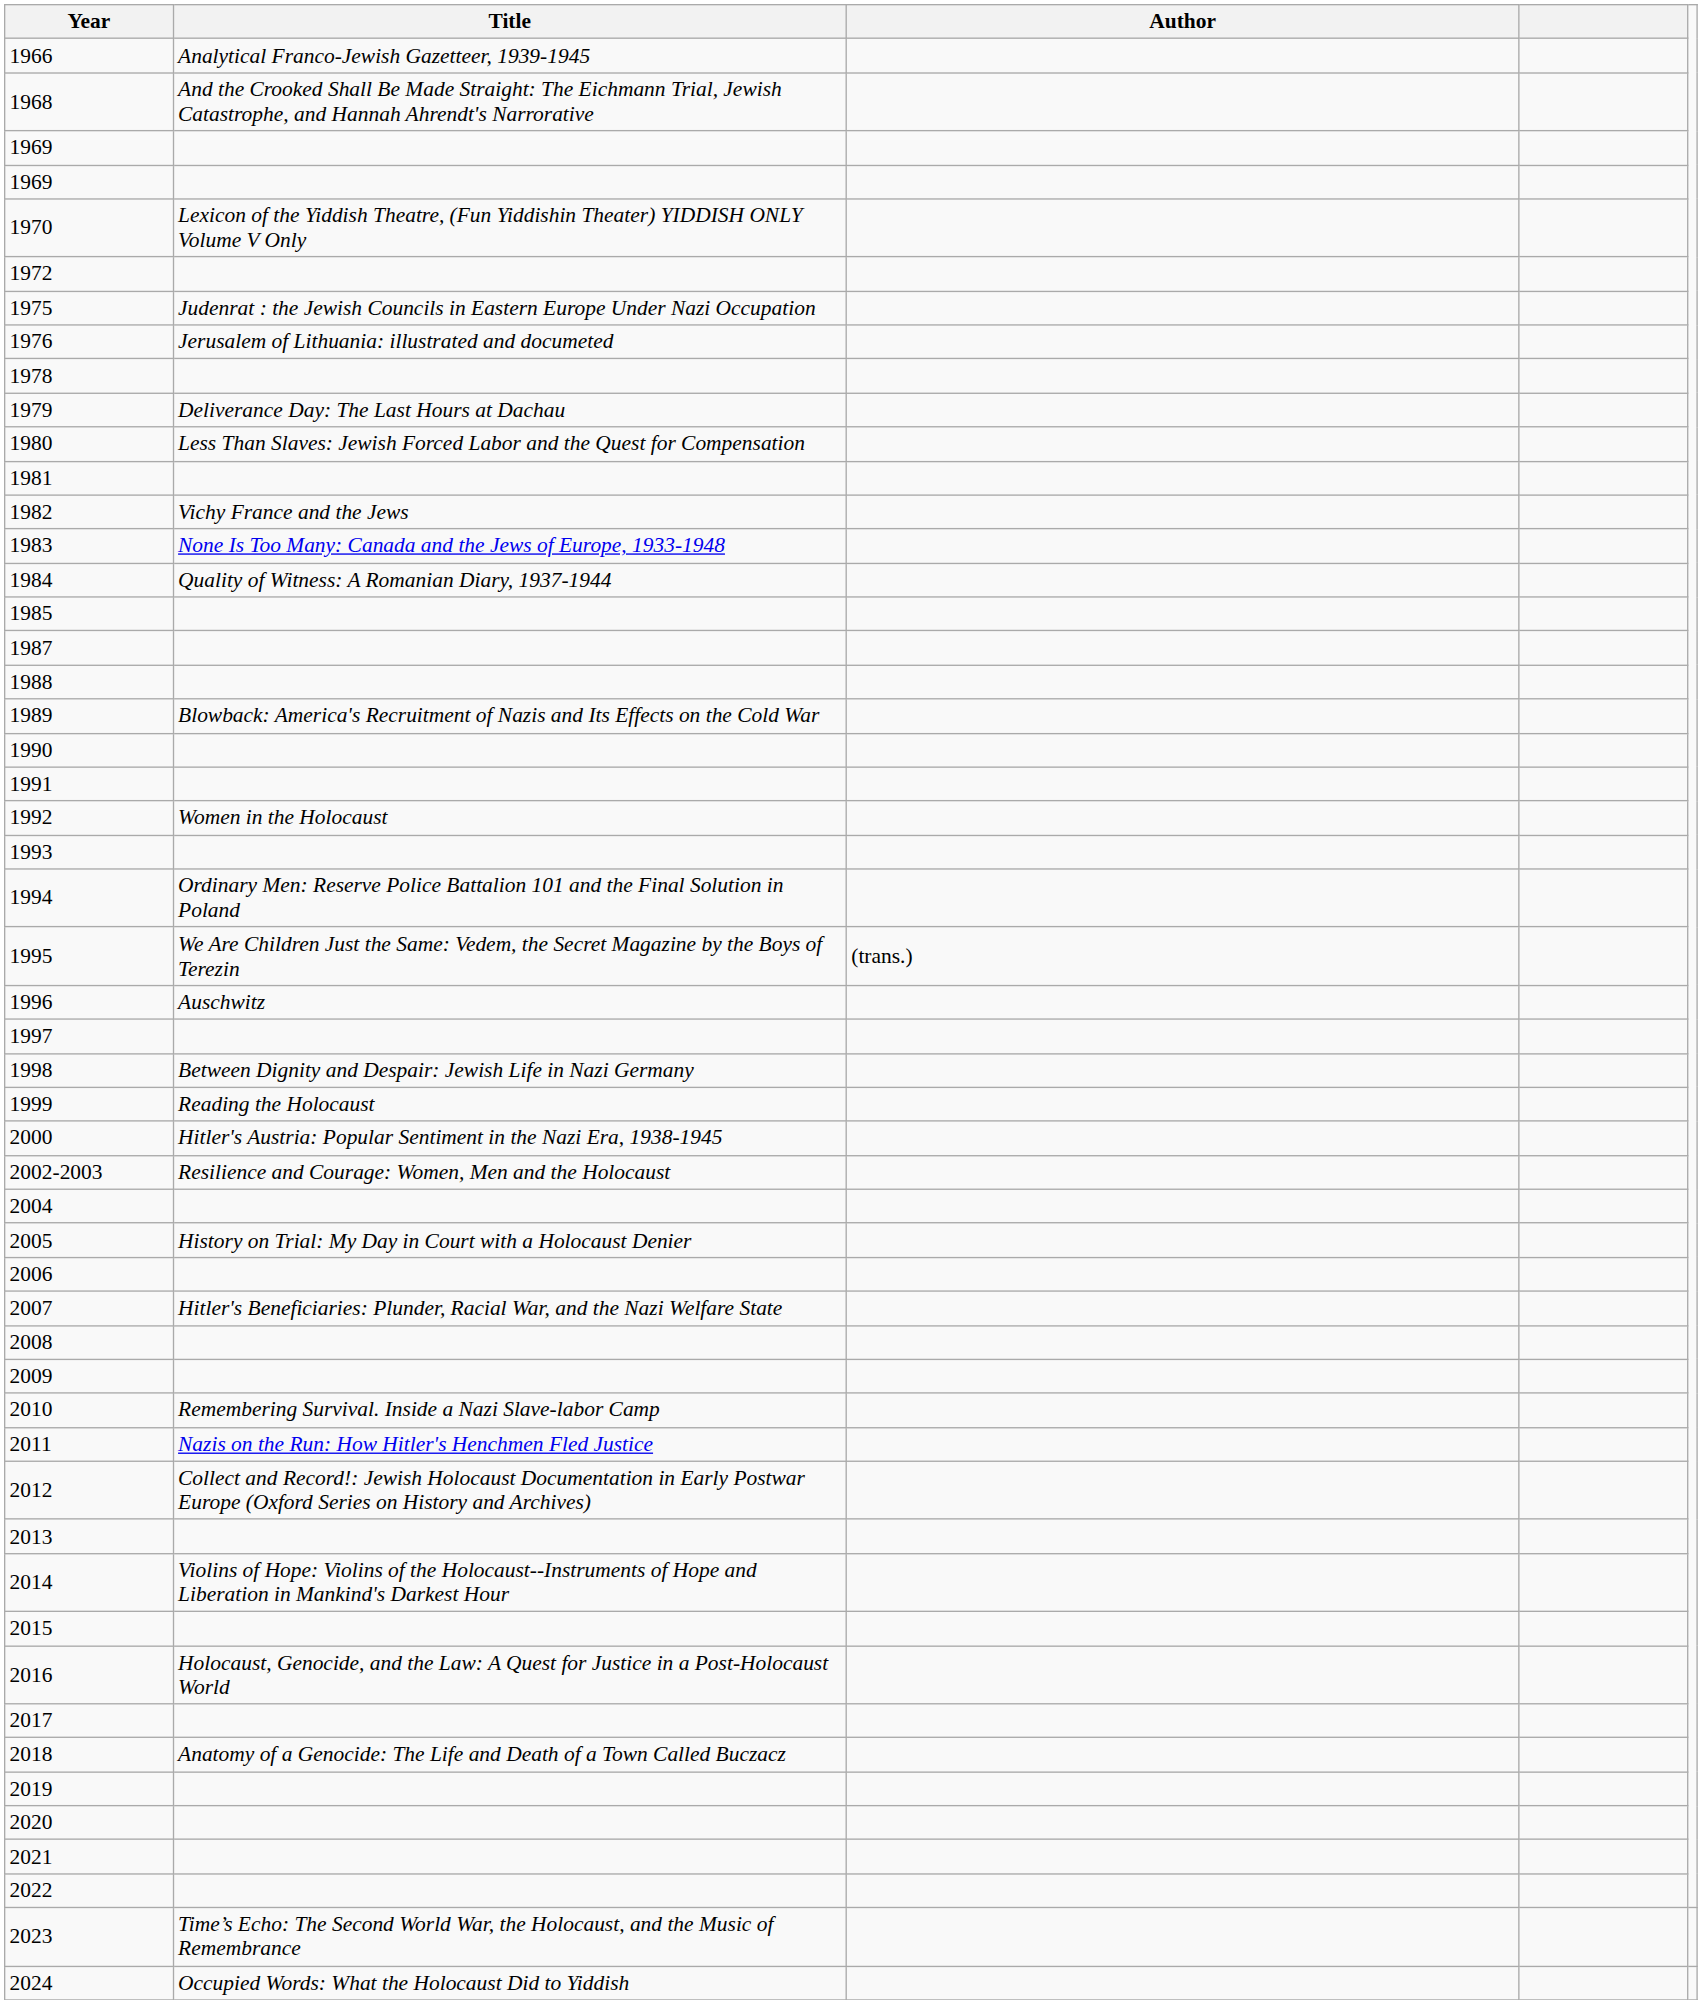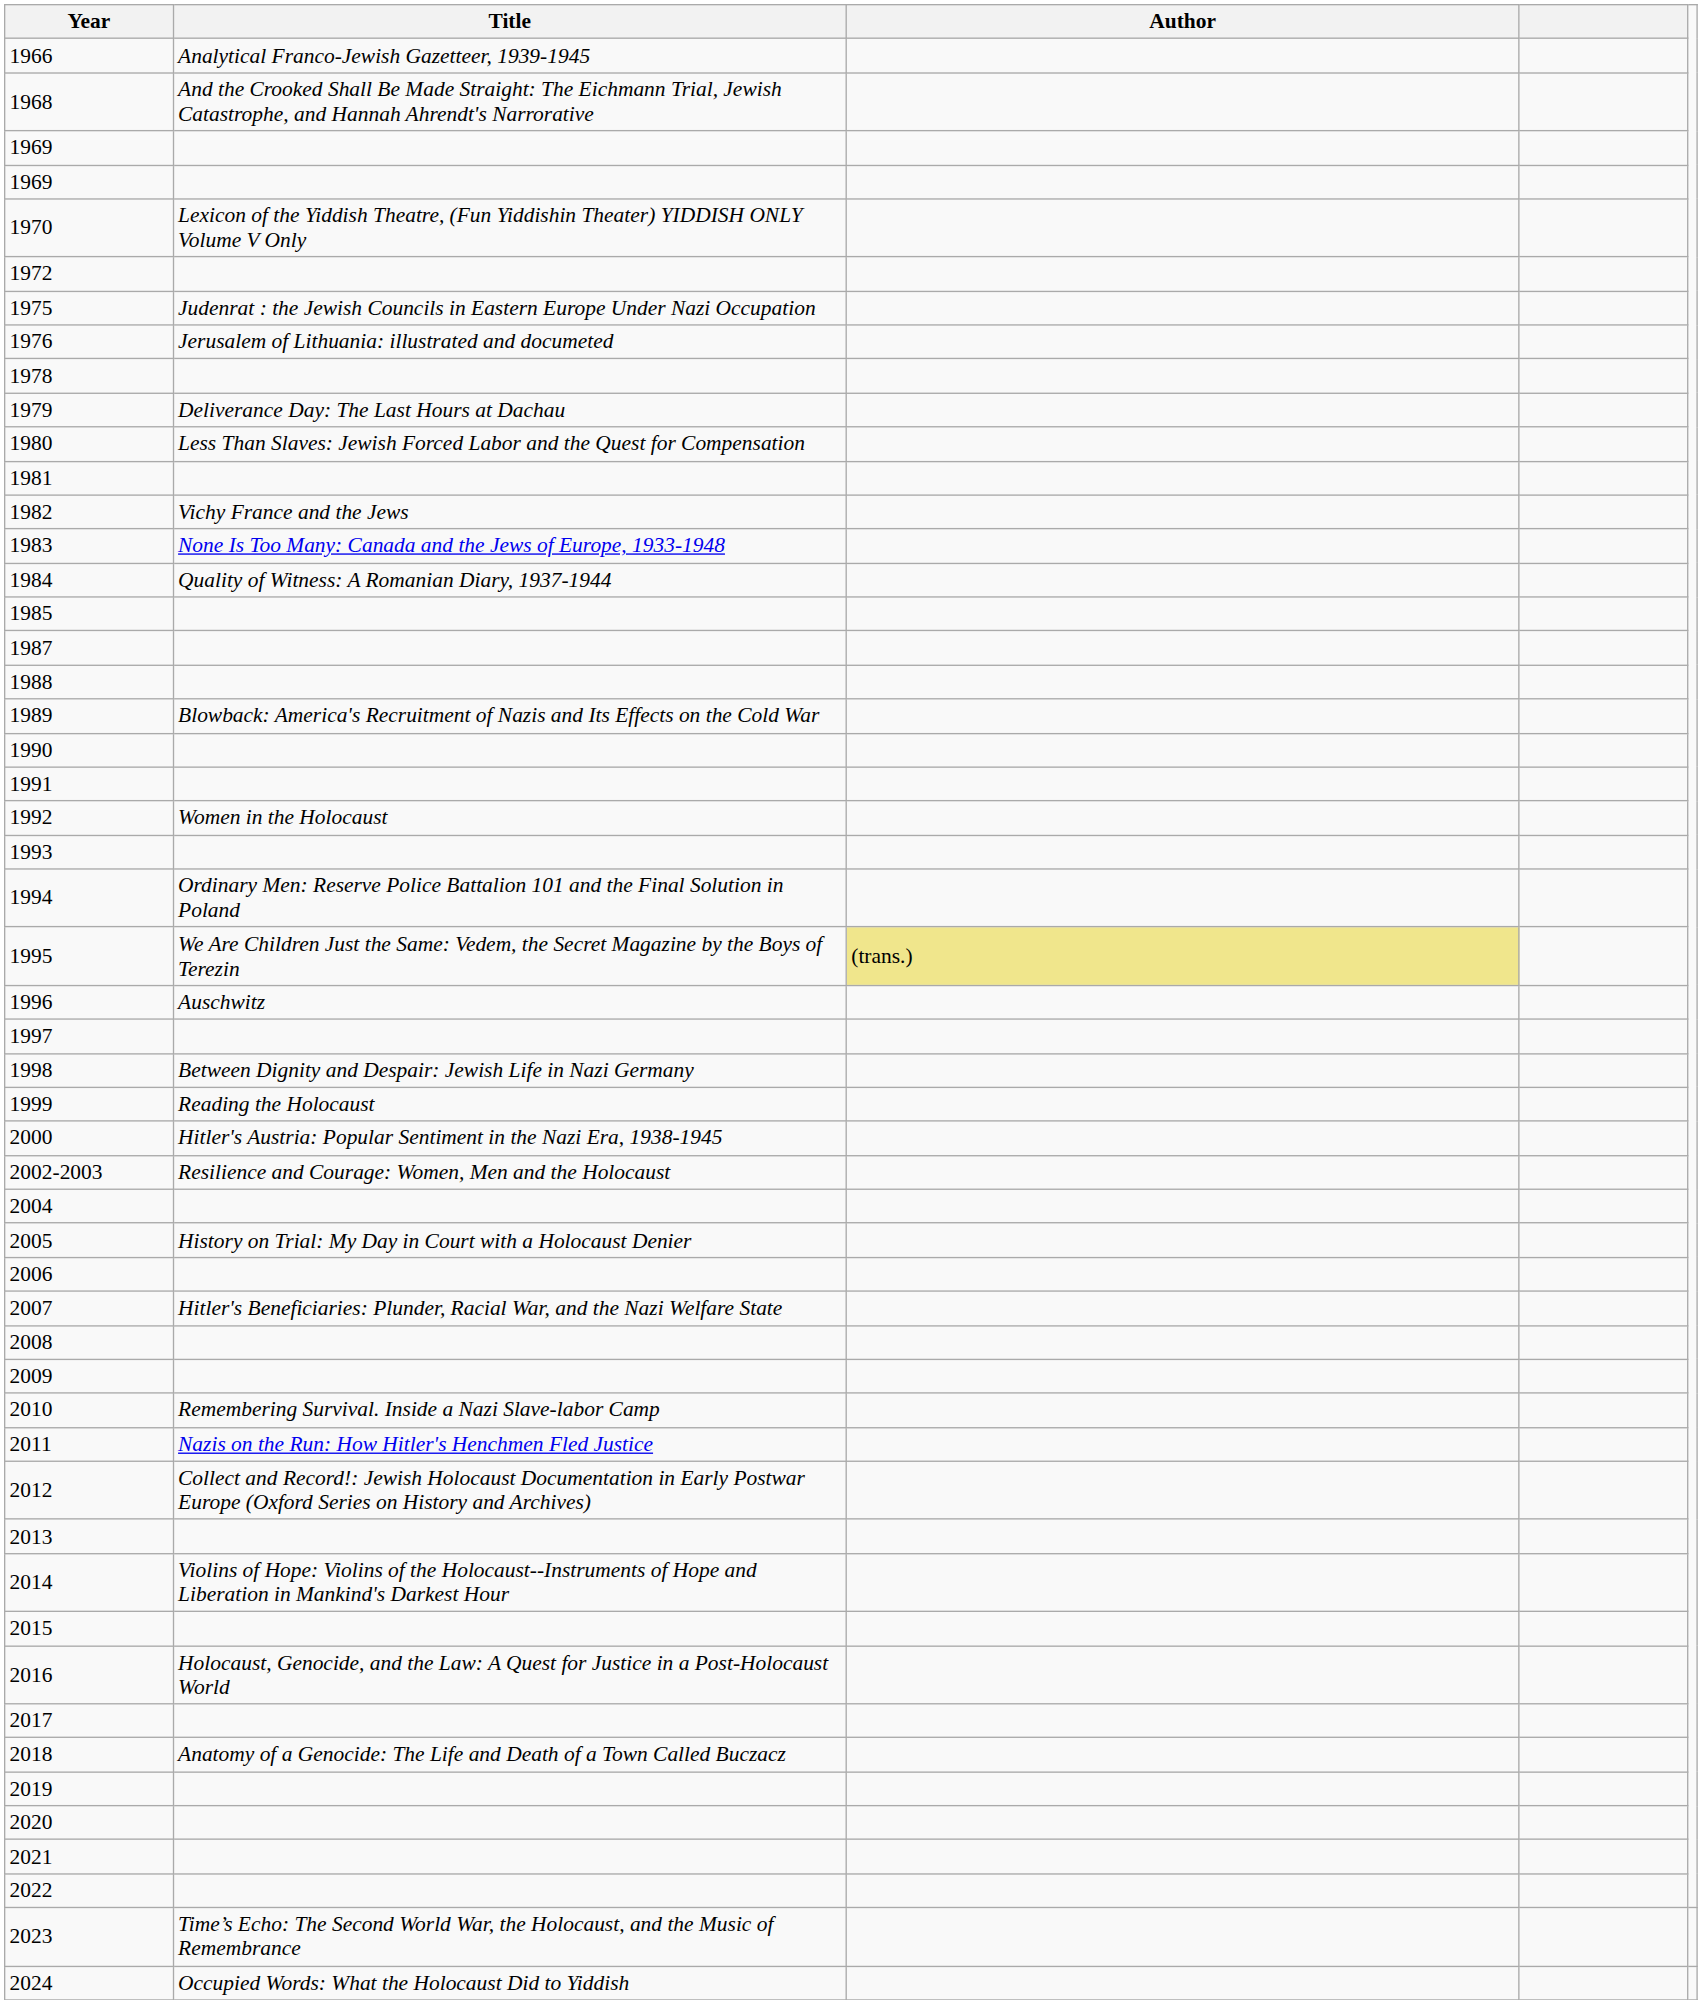(882, 955) no background -> (882, 955) khaki background
